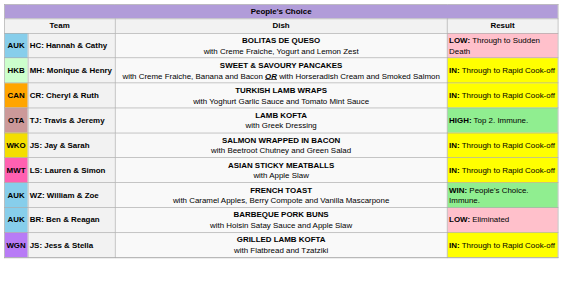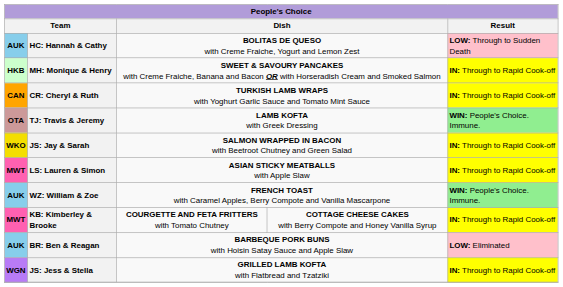(489, 120) HIGH: Top 2. Immune. -> (489, 120) WIN: People's Choice. Immune.
+ row: (61, 220)
